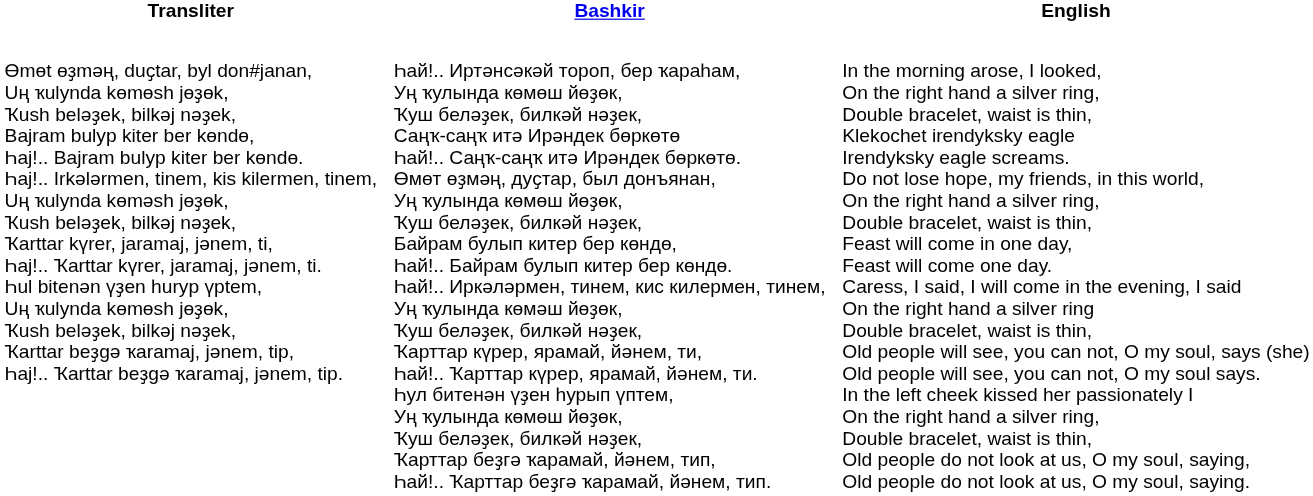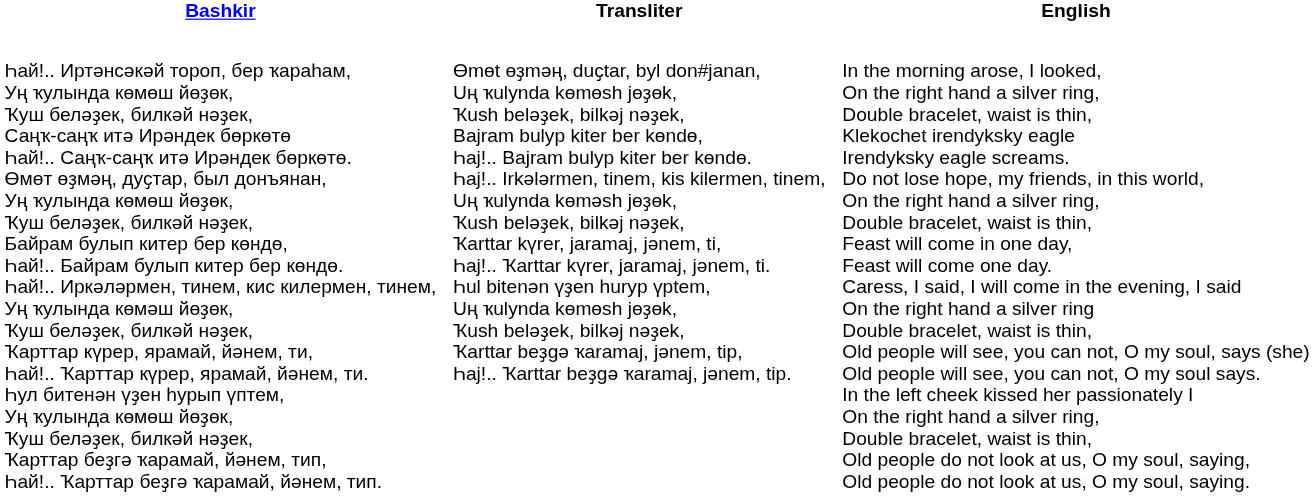columns swapped: (610, 11) <-> (191, 11)
